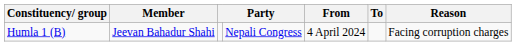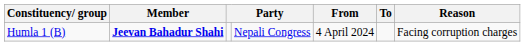(163, 31) normal -> (168, 31) bold
